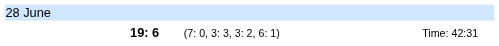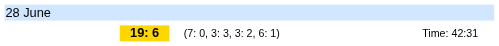(145, 33) no background -> (145, 33) gold background
